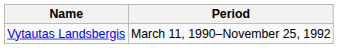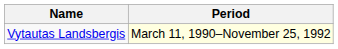(231, 33) no background -> (231, 33) lightyellow background
